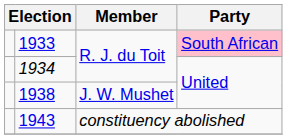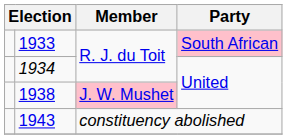(126, 95) no background -> (126, 95) pink background
